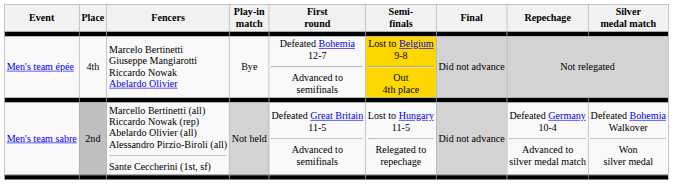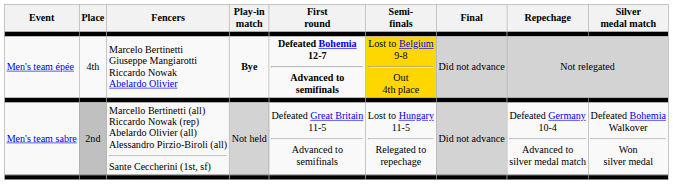(249, 67) normal -> (249, 67) bold
(317, 67) normal -> (317, 67) bold
